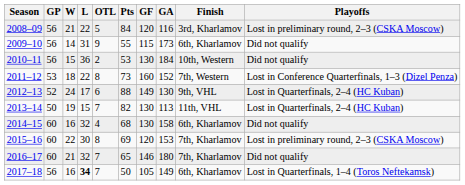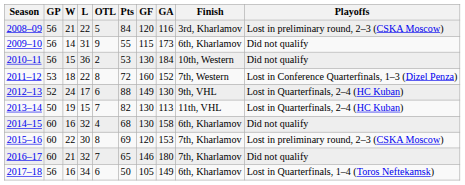(126, 76) 73 -> (126, 76) 72
(85, 172) bold -> (85, 172) normal
(97, 172) 7 -> (97, 172) 6
